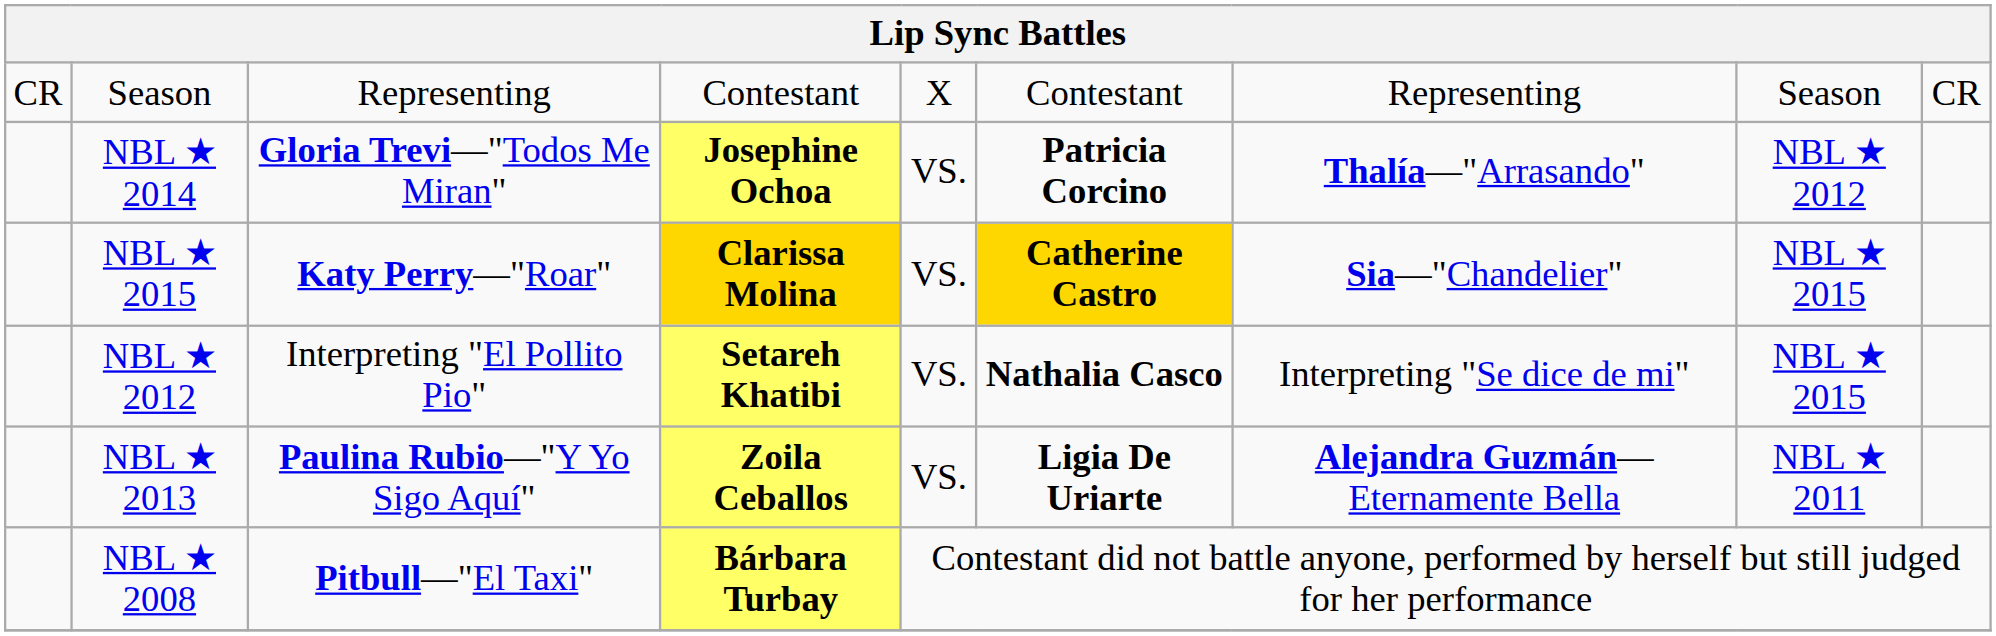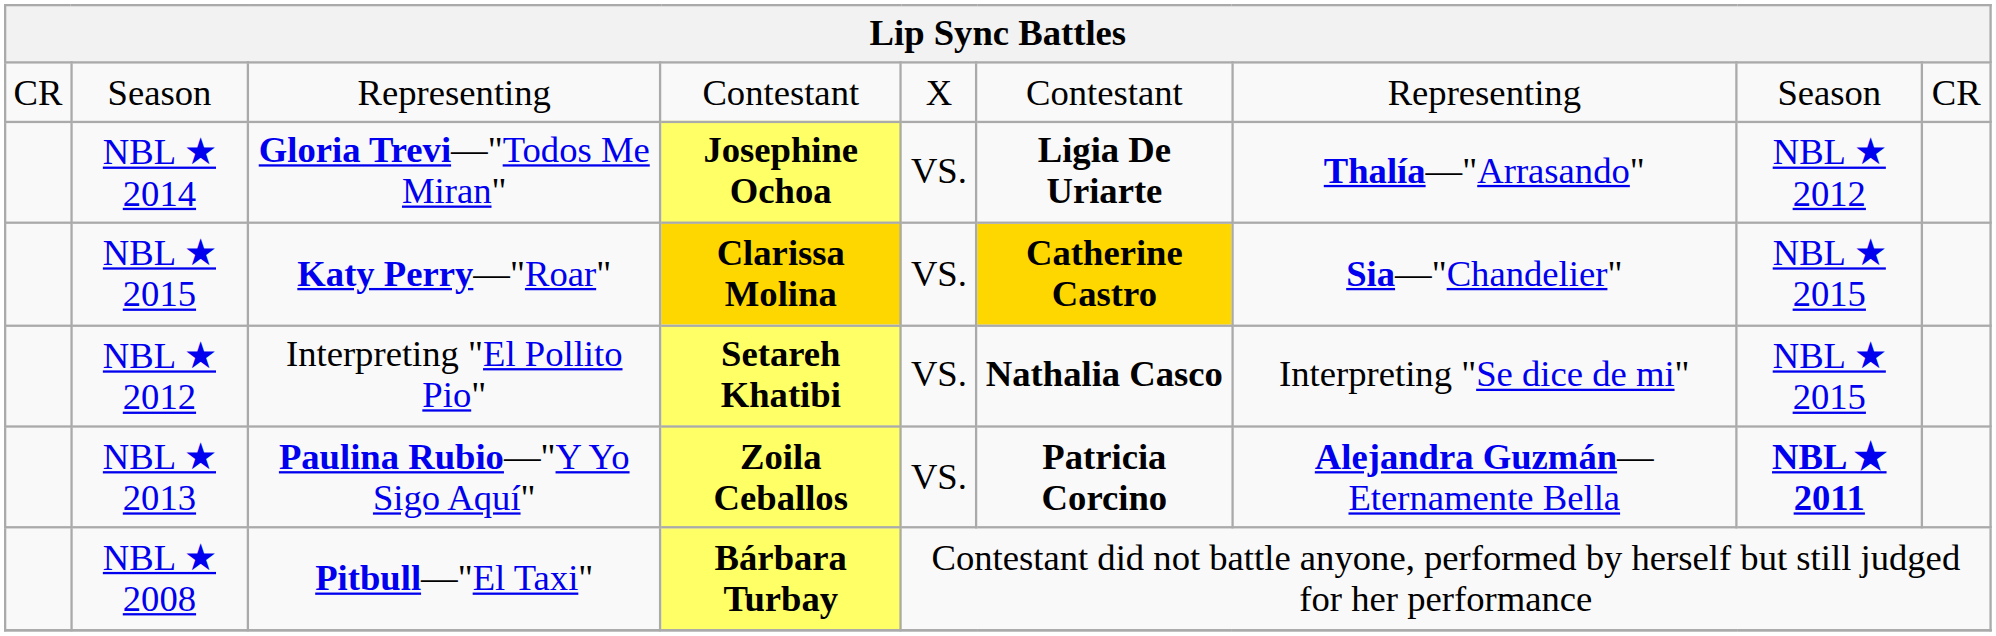(1104, 171) Patricia Corcino -> (1104, 171) Ligia De Uriarte
(1104, 476) Ligia De Uriarte -> (1104, 476) Patricia Corcino
(1829, 477) normal -> (1829, 477) bold
